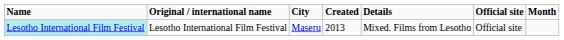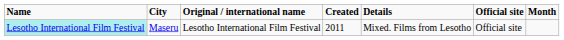columns swapped: (210, 12) <-> (300, 12)
(335, 27) 2013 -> (335, 27) 2011
